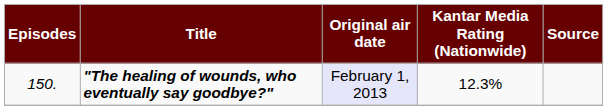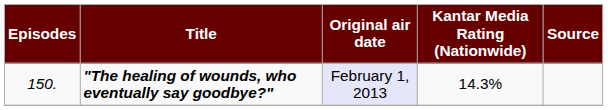(480, 84) 12.3% -> (480, 84) 14.3%
